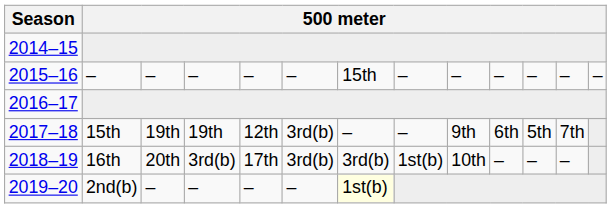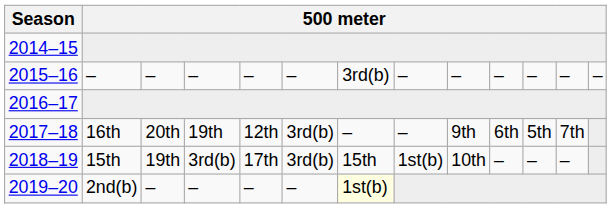(359, 75) 15th -> (366, 75) 3rd(b)
(103, 132) 15th -> (103, 132) 16th
(163, 132) 19th -> (163, 132) 20th
(103, 160) 16th -> (103, 160) 15th
(163, 160) 20th -> (163, 160) 19th
(366, 160) 3rd(b) -> (359, 160) 15th
